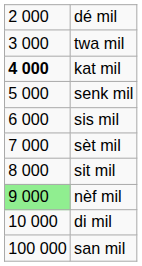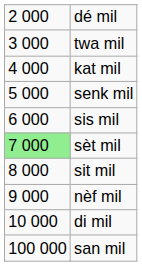(28, 68) bold -> (28, 68) normal
(28, 145) no background -> (28, 145) lightgreen background
(28, 196) lightgreen background -> (28, 196) no background
